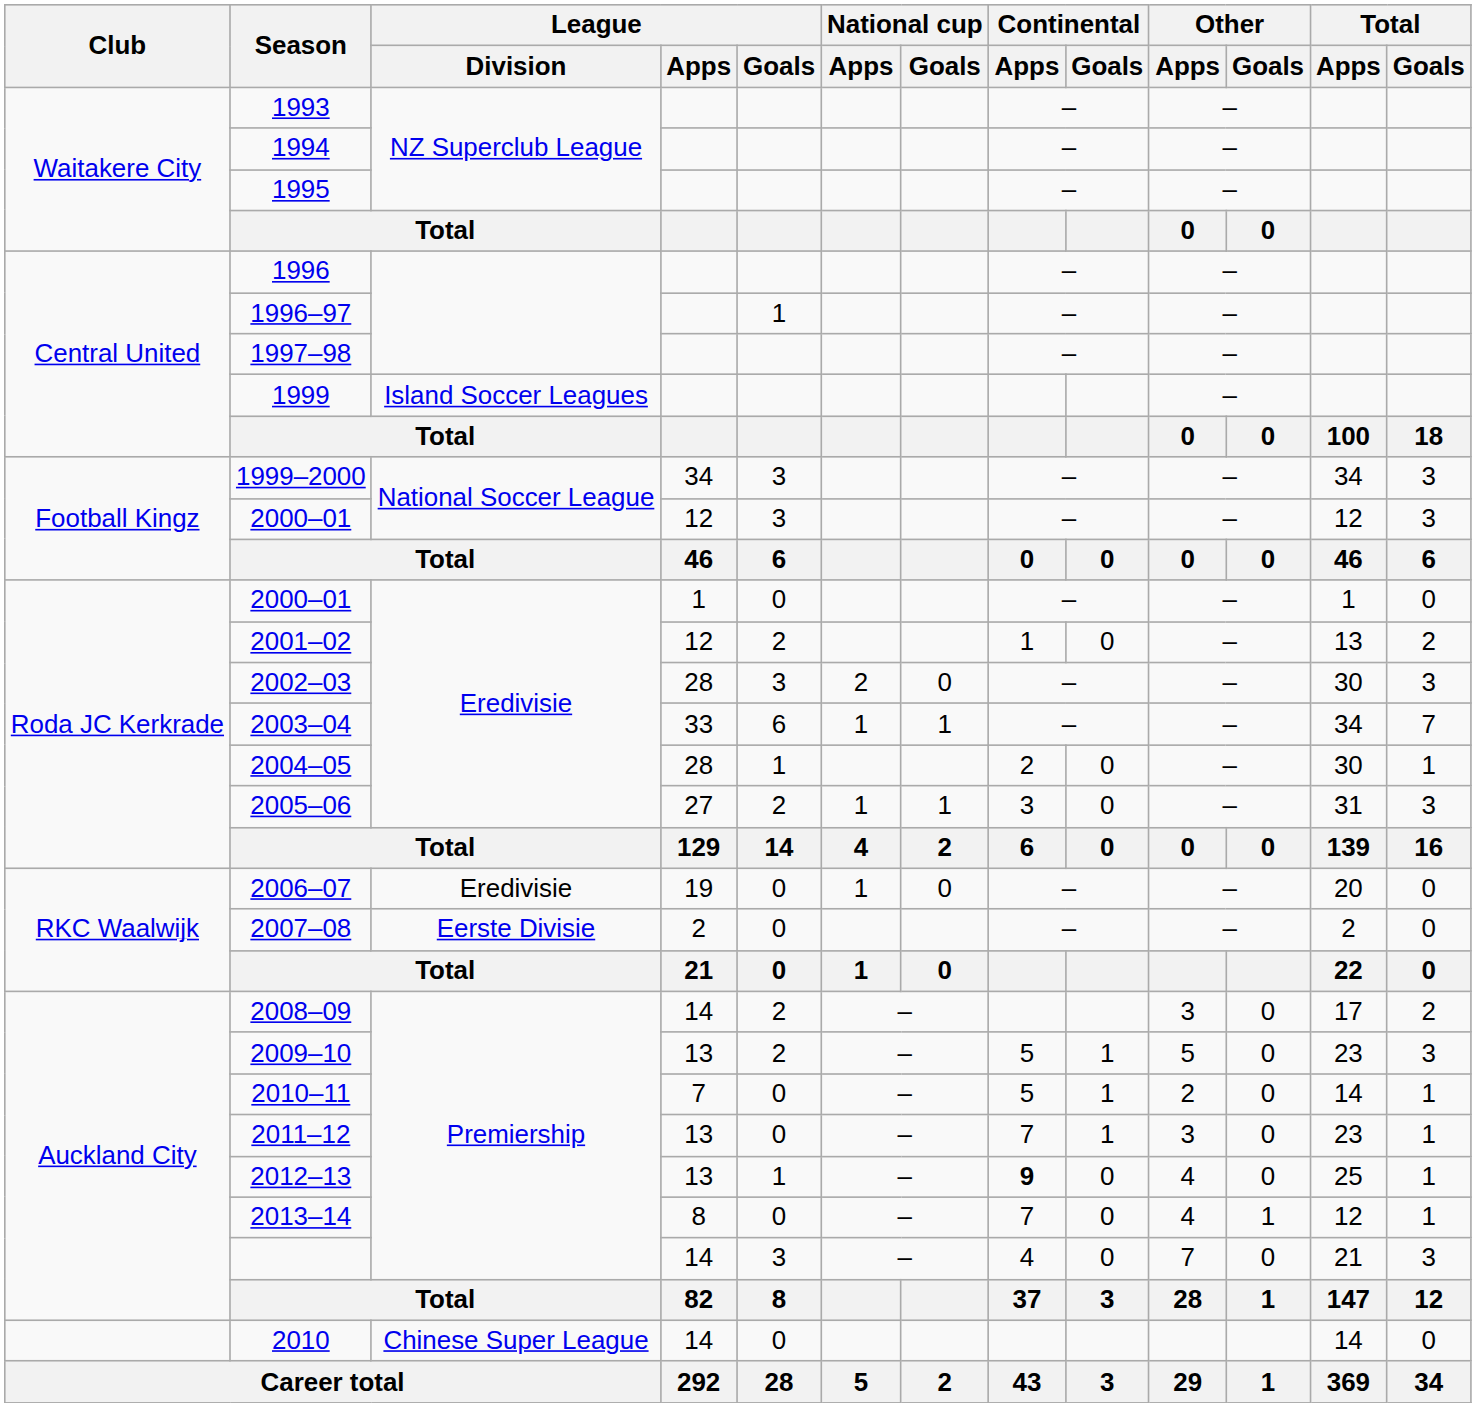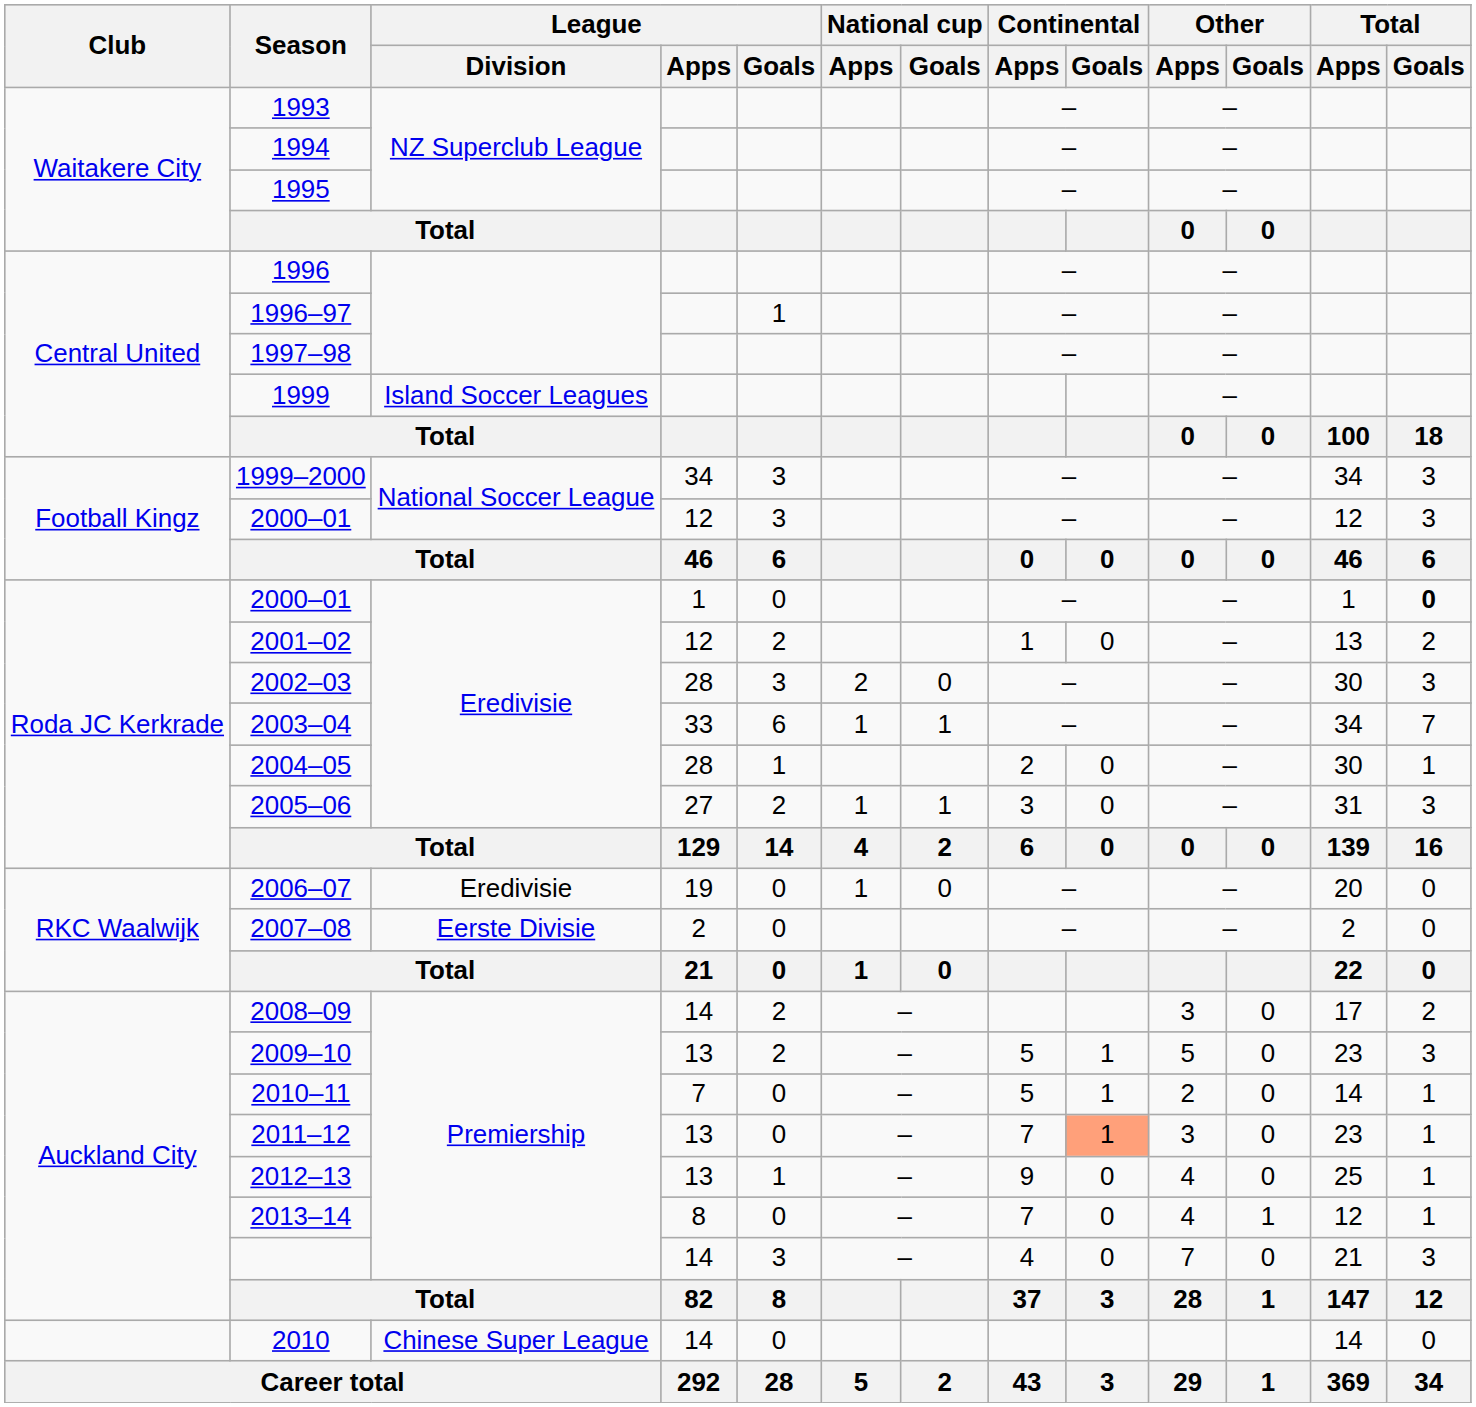(1429, 600) normal -> (1429, 600) bold
(1107, 1134) no background -> (1107, 1134) lightsalmon background
(1027, 1176) bold -> (1027, 1176) normal
